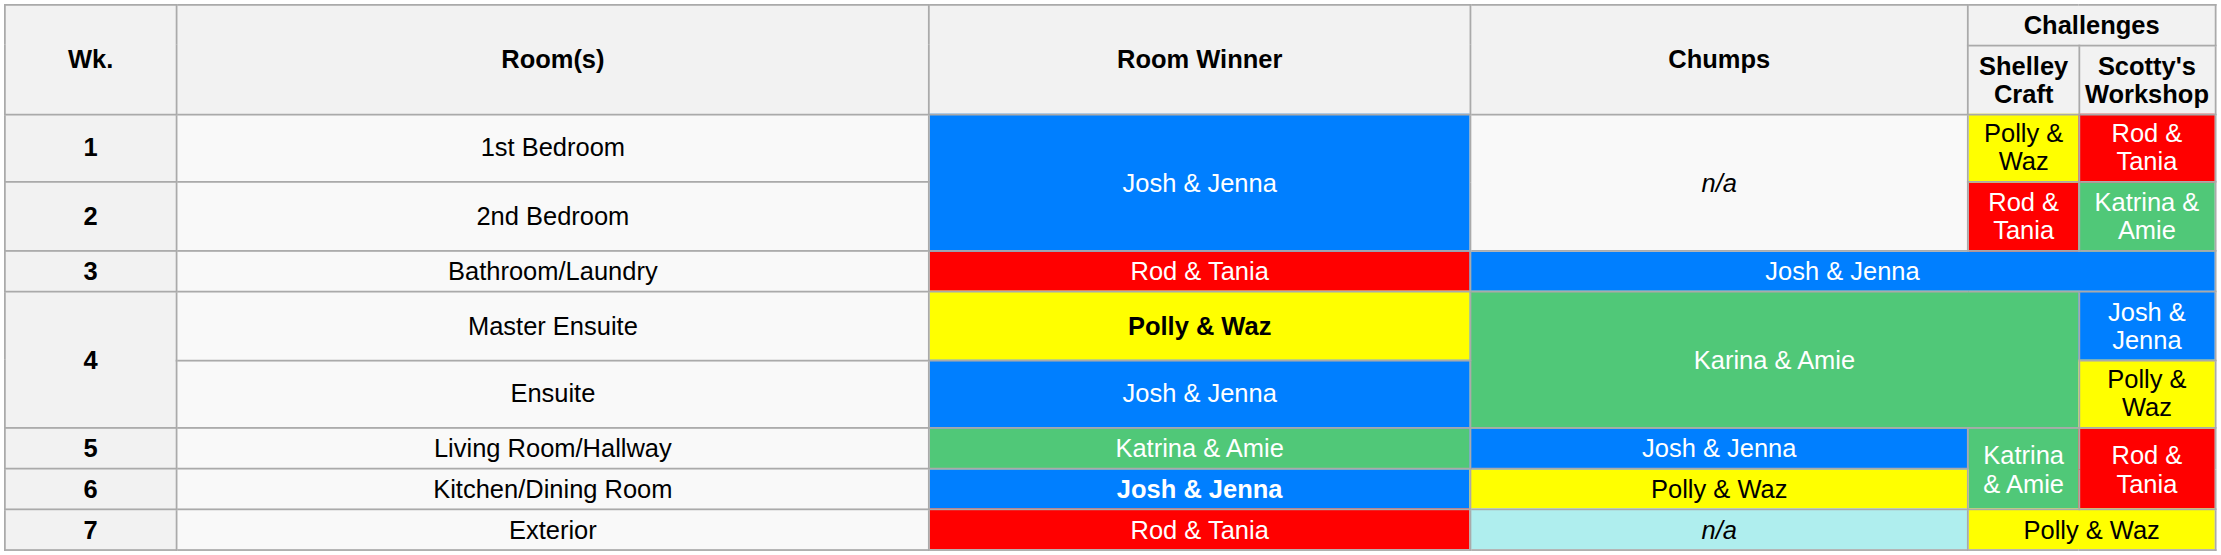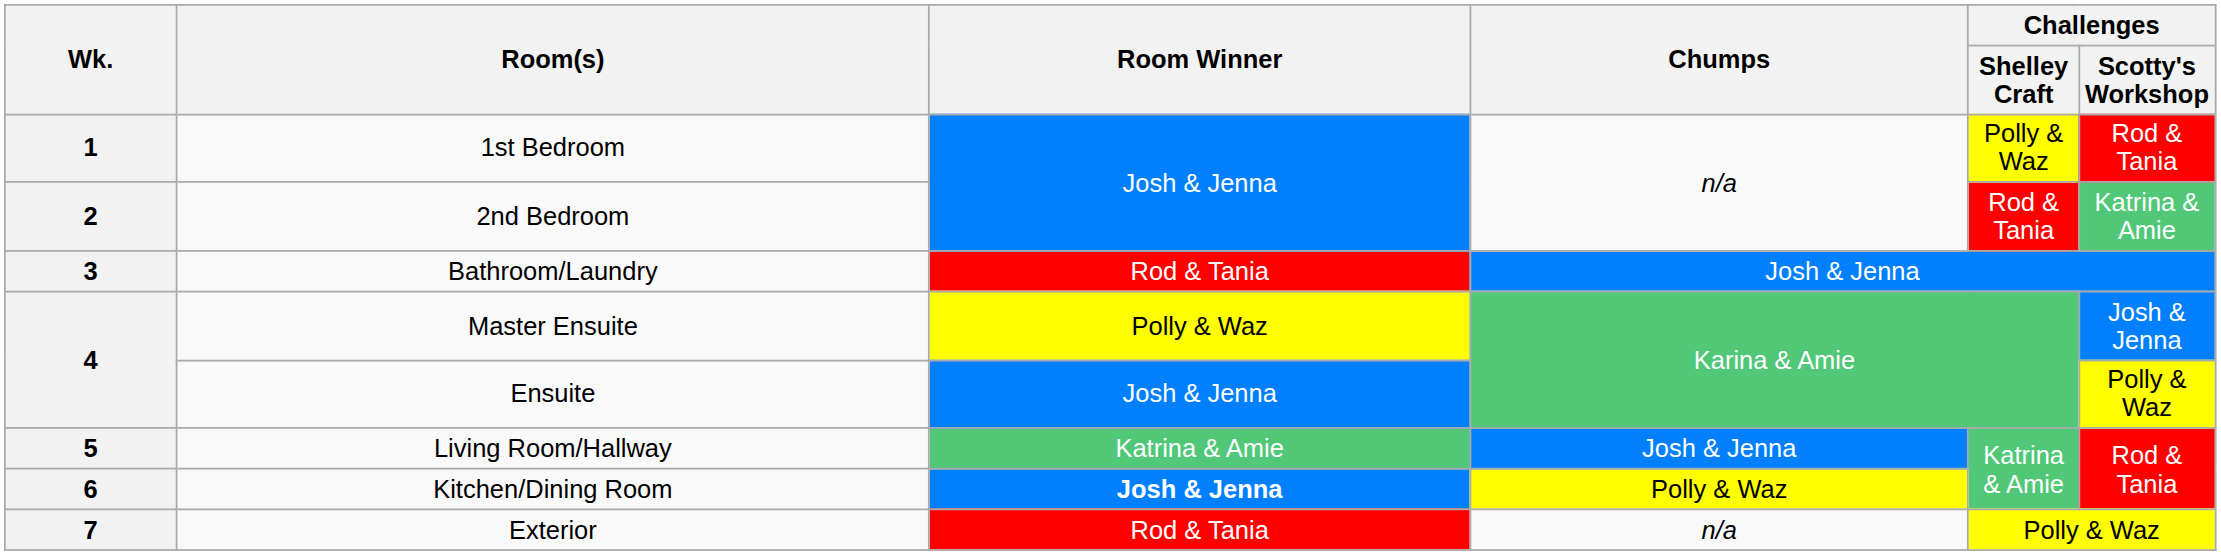(1200, 326) bold -> (1200, 326) normal
(1719, 529) paleturquoise background -> (1719, 529) no background
